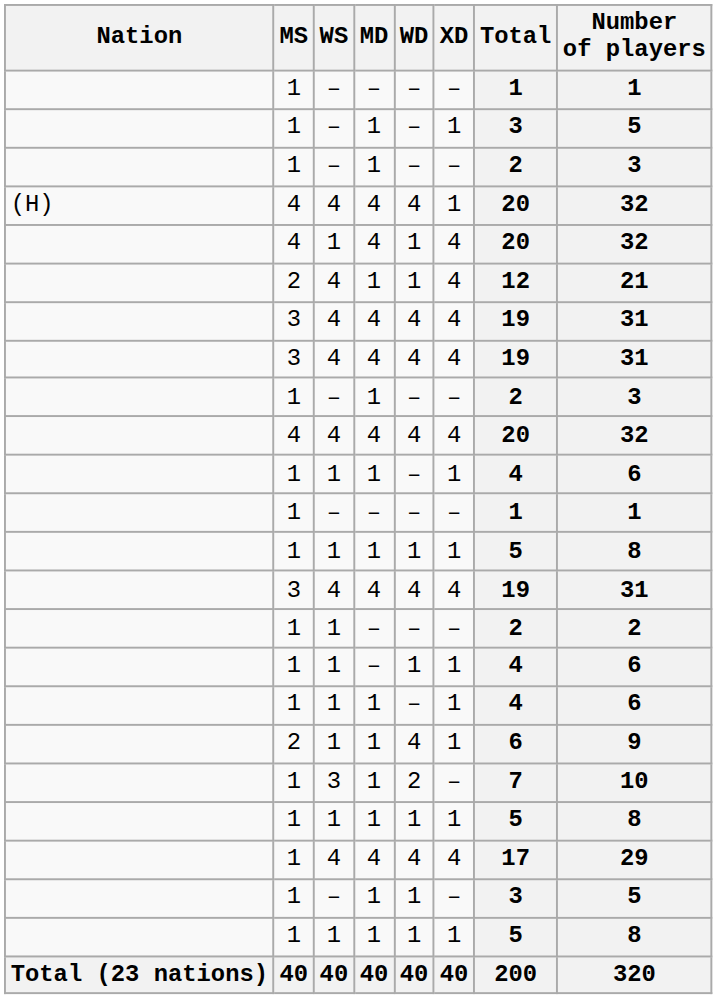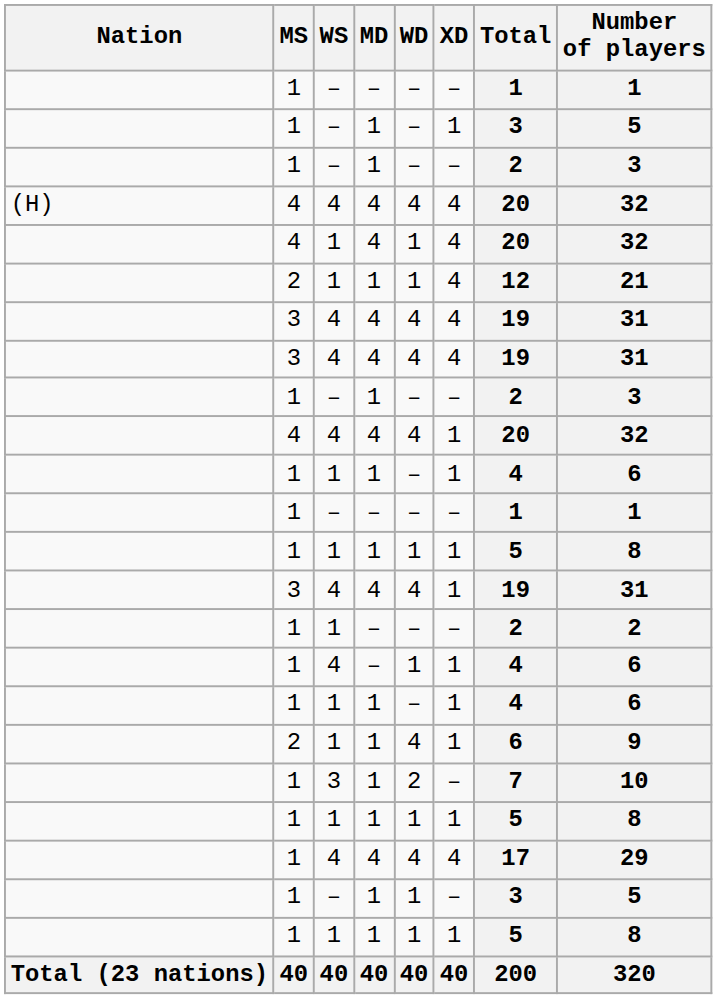(454, 205) 1 -> (454, 205) 4
(334, 282) 4 -> (334, 282) 1
(454, 436) 4 -> (454, 436) 1
(454, 590) 4 -> (454, 590) 1
(334, 667) 1 -> (334, 667) 4
